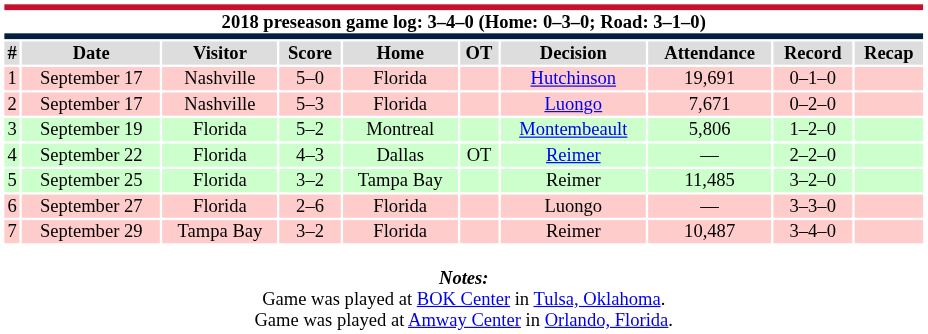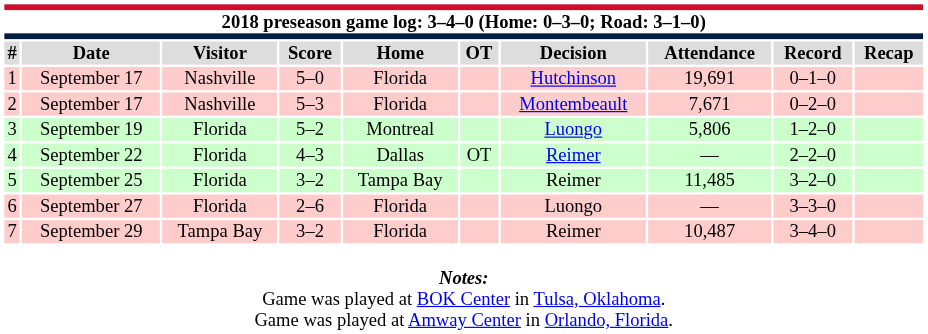(573, 104) Luongo -> (573, 104) Montembeault
(573, 129) Montembeault -> (573, 129) Luongo
